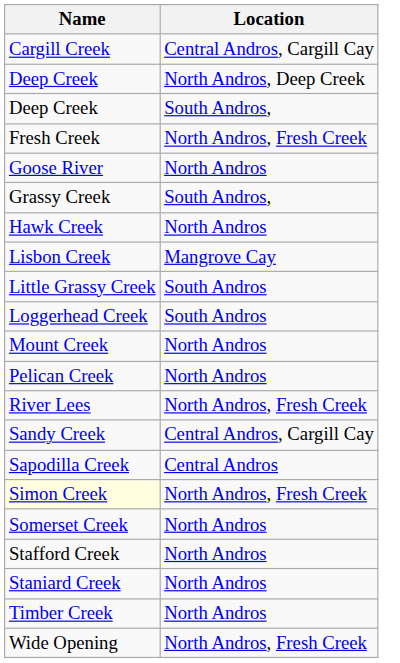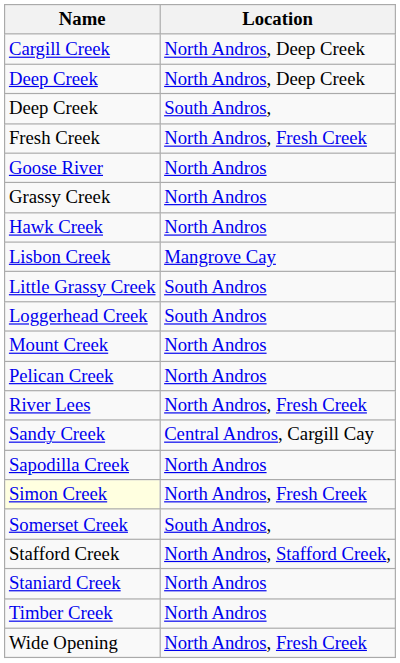(269, 49) Central Andros, Cargill Cay -> (264, 49) North Andros, Deep Creek
(218, 197) South Andros, -> (215, 197) North Andros
(221, 464) Central Andros -> (215, 464) North Andros
(215, 524) North Andros -> (218, 524) South Andros,
(215, 553) North Andros -> (278, 553) North Andros, Stafford Creek,
